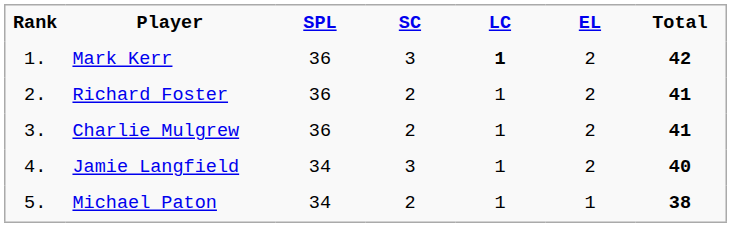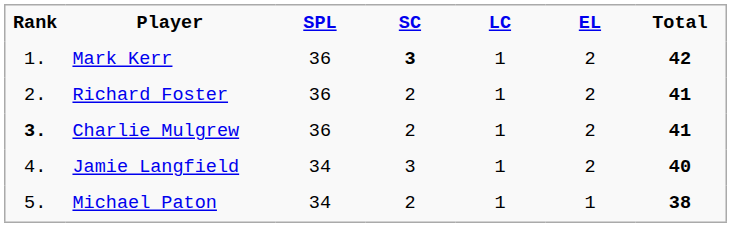(410, 60) normal -> (410, 60) bold
(500, 60) bold -> (500, 60) normal
(35, 132) normal -> (35, 132) bold
